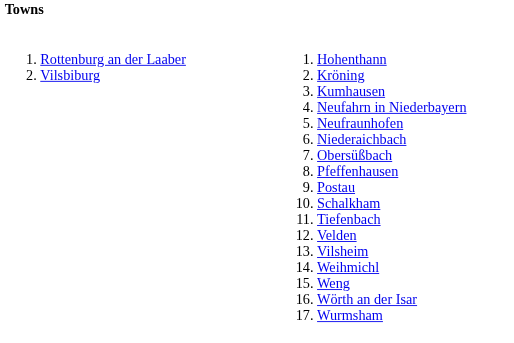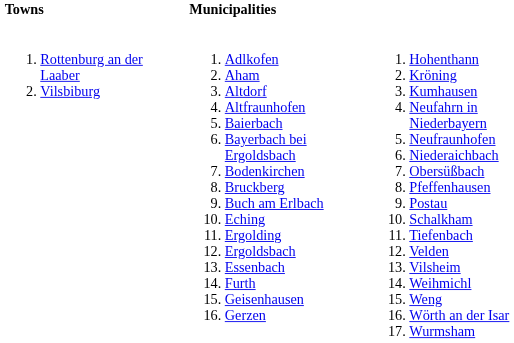+ column: (233, 9)
